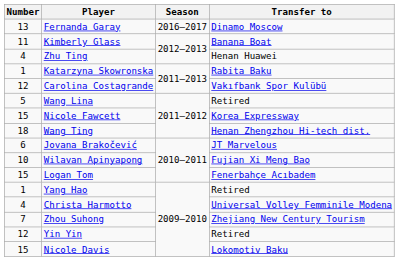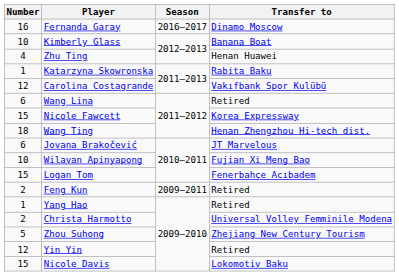(23, 27) 13 -> (23, 27) 16
(23, 41) 11 -> (23, 41) 10
(23, 101) 5 -> (23, 101) 6
+ row: (66, 190)
(23, 205) 4 -> (23, 219) 2
(23, 219) 7 -> (23, 234) 5
